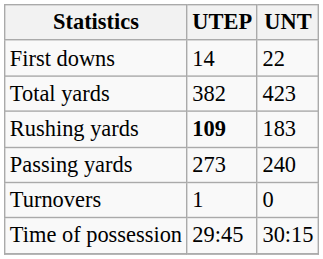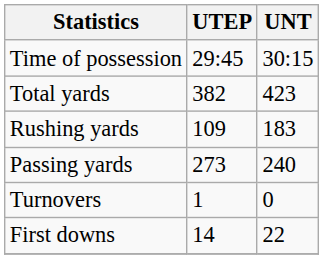rows swapped: (62, 57) <-> (96, 235)
(209, 128) bold -> (209, 128) normal
